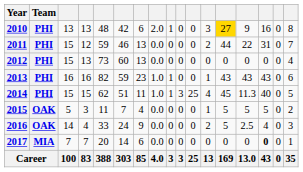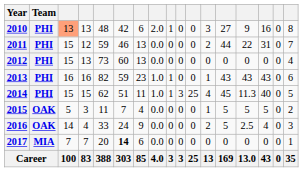(68, 28) no background -> (68, 28) lightsalmon background
(226, 28) gold background -> (226, 28) no background
(123, 142) normal -> (123, 142) bold
(266, 142) bold -> (266, 142) normal
